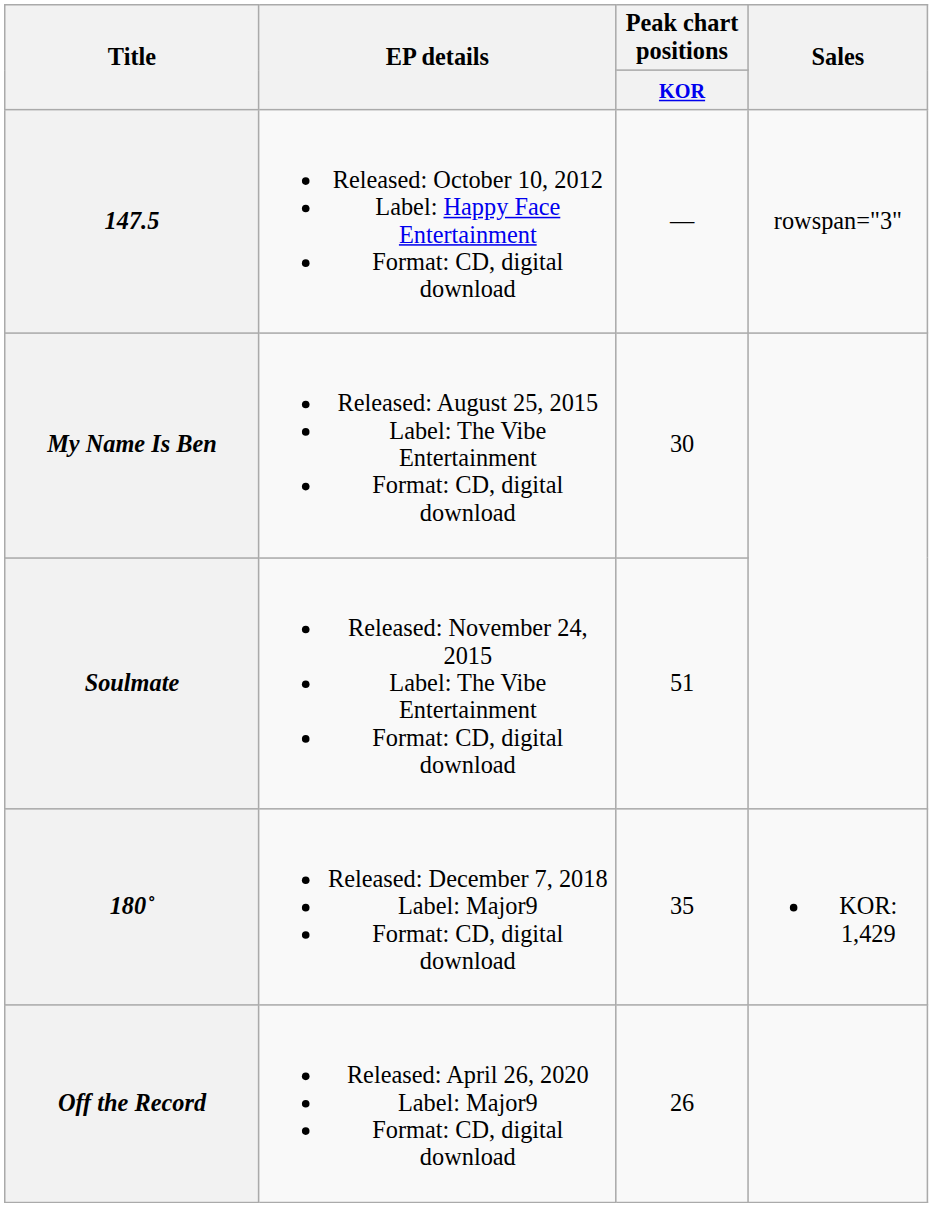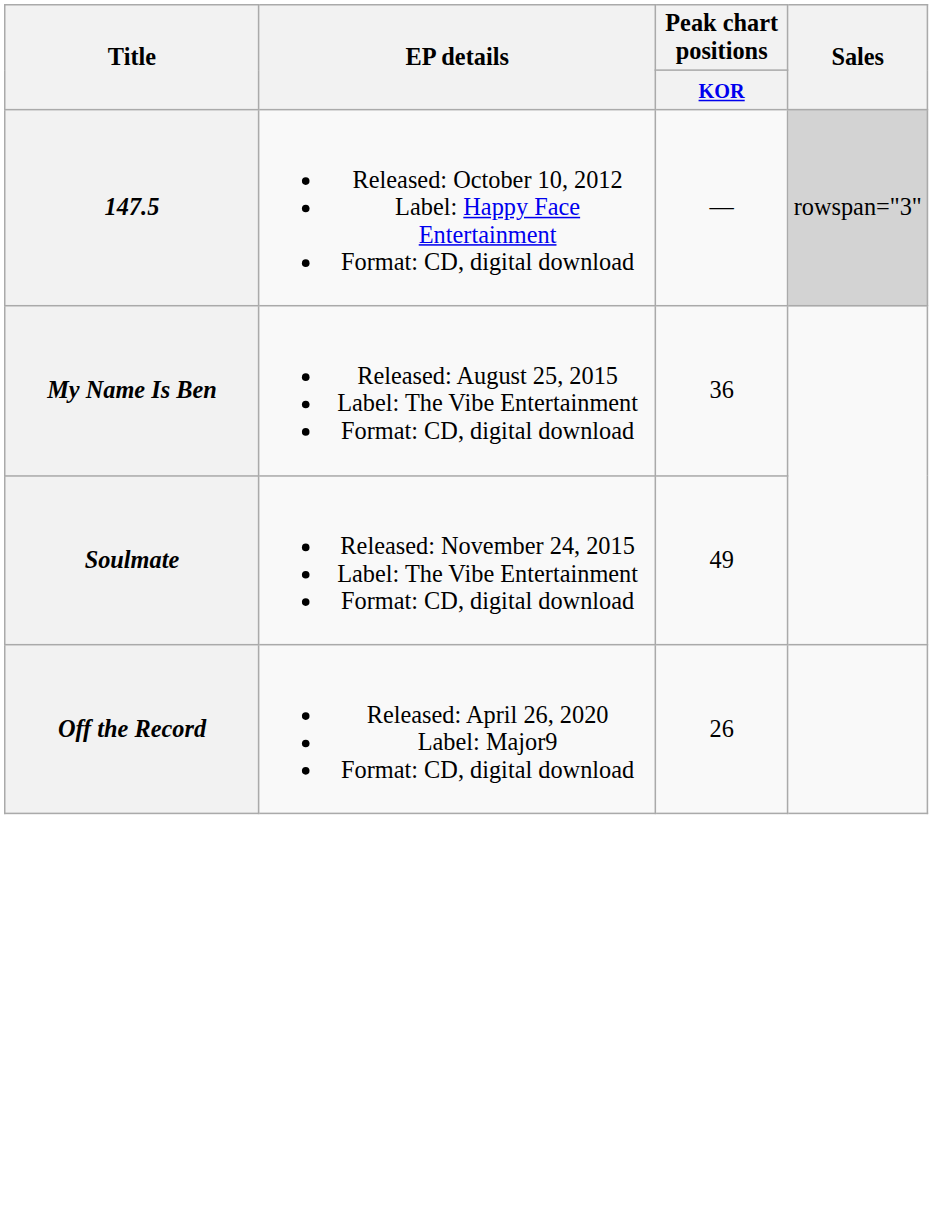(838, 221) no background -> (858, 207) lightgrey background
(682, 445) 30 -> (722, 390) 36
(682, 682) 51 -> (722, 559) 49
- row: (132, 906)
